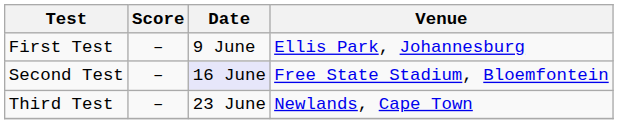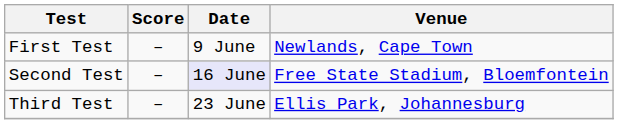(400, 47) Ellis Park, Johannesburg -> (373, 47) Newlands, Cape Town
(373, 104) Newlands, Cape Town -> (400, 104) Ellis Park, Johannesburg
